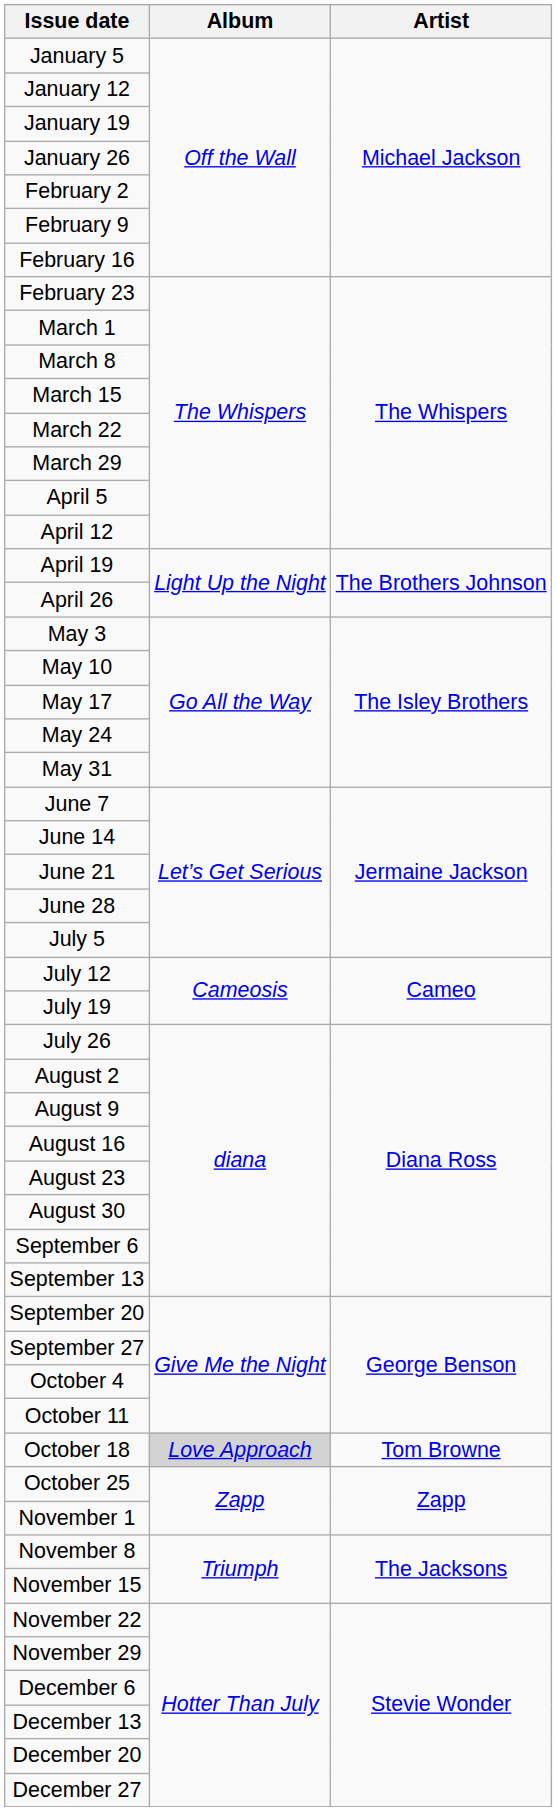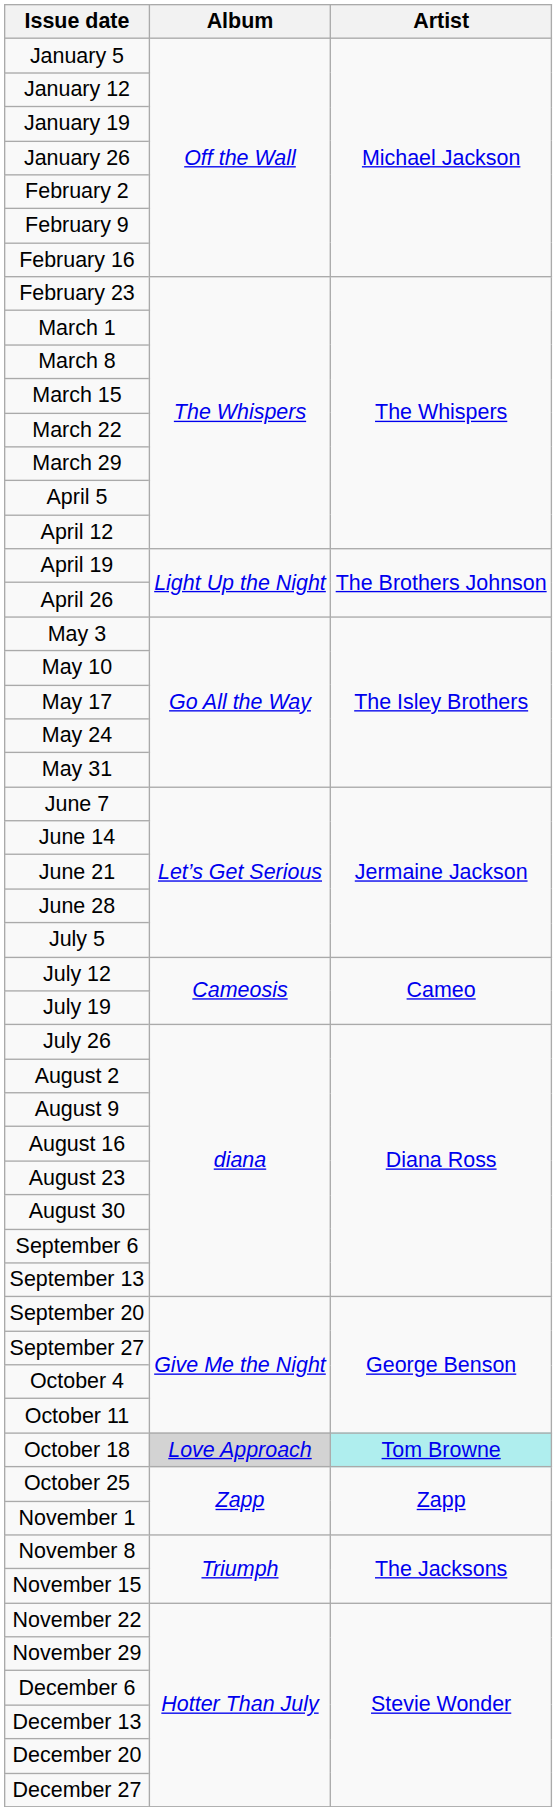(441, 1449) no background -> (441, 1449) paleturquoise background
